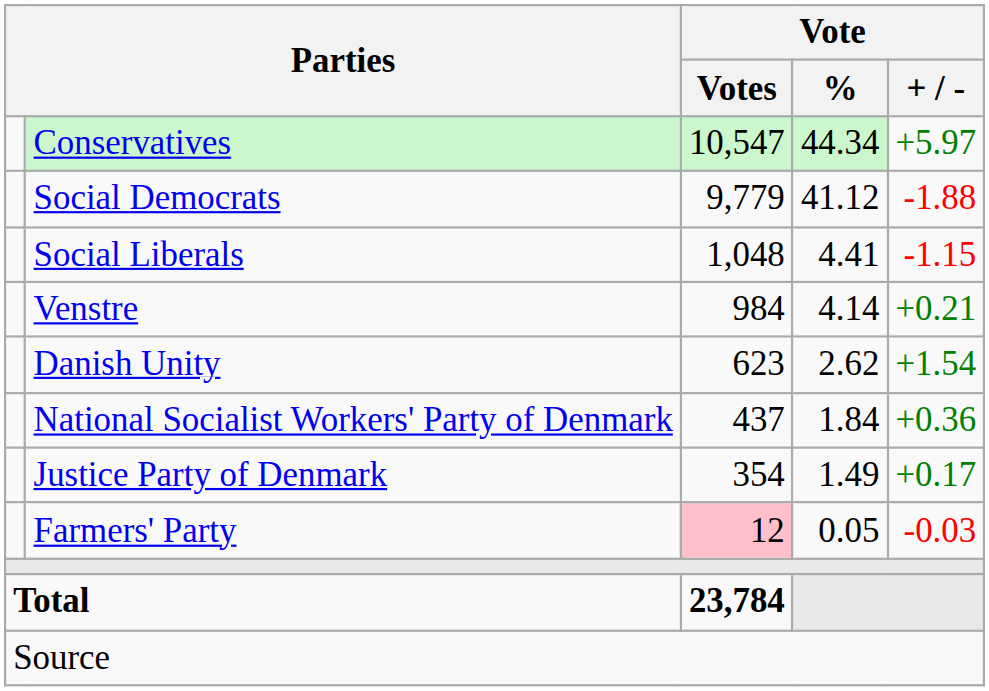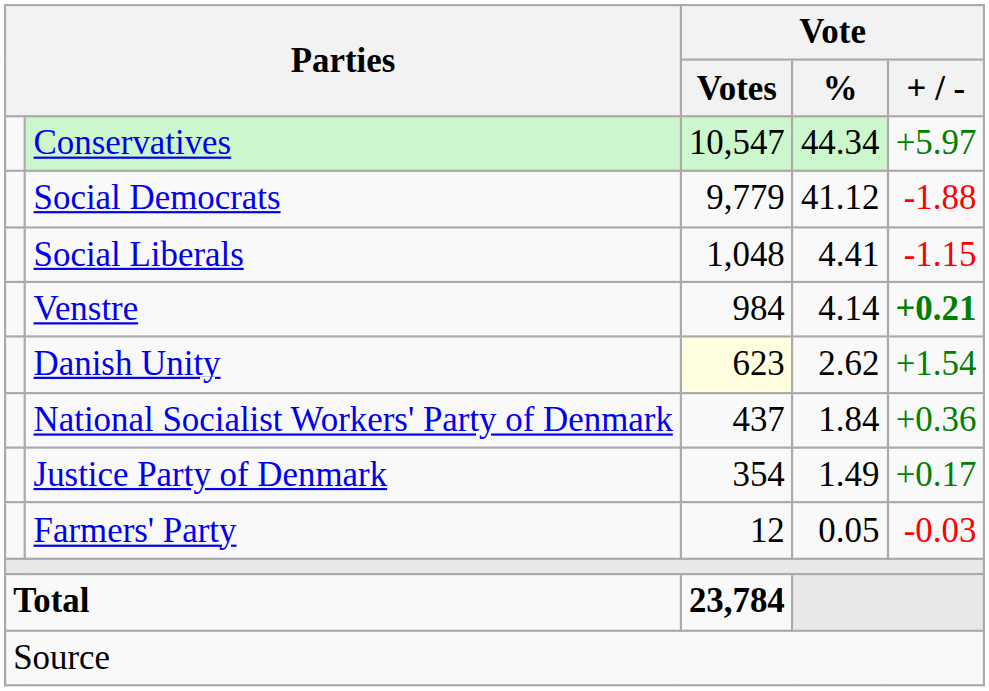(936, 308) normal -> (936, 308) bold
(759, 364) no background -> (759, 364) lightyellow background
(767, 530) pink background -> (767, 530) no background
